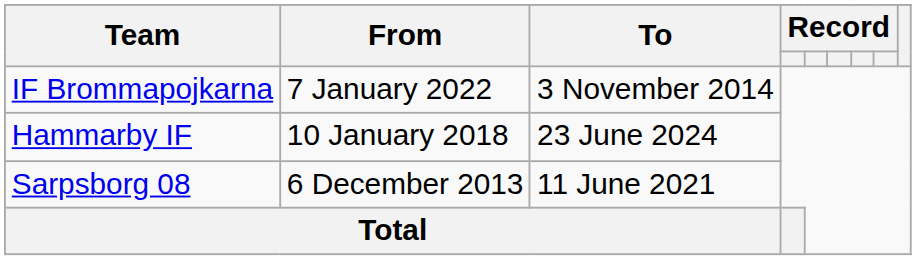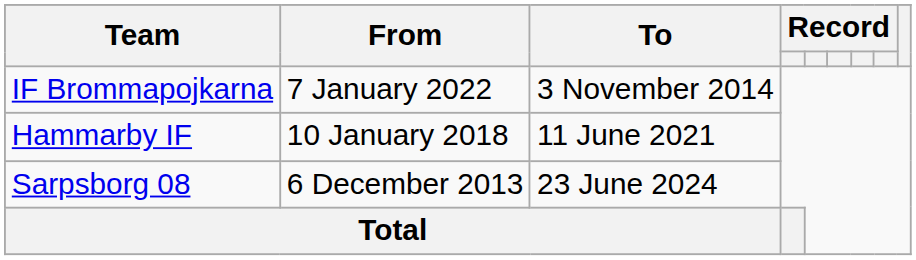(627, 136) 23 June 2024 -> (626, 136) 11 June 2021
(626, 183) 11 June 2021 -> (627, 183) 23 June 2024
